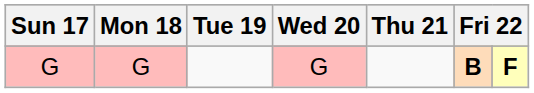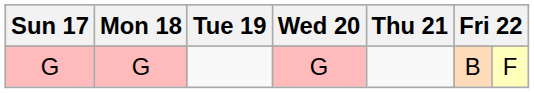(473, 66) bold -> (473, 66) normal
(510, 66) bold -> (510, 66) normal
